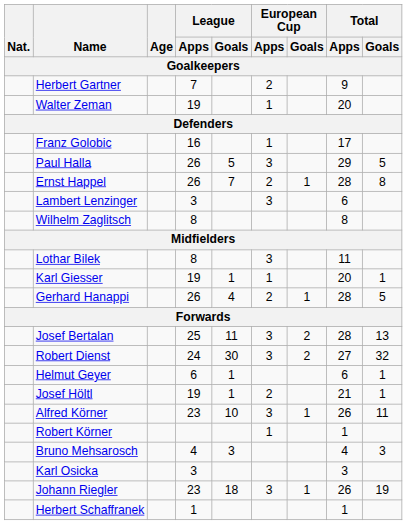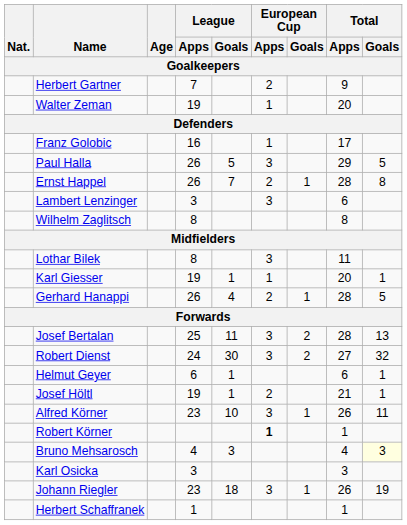(269, 432) normal -> (269, 432) bold
(382, 452) no background -> (382, 452) lightyellow background
